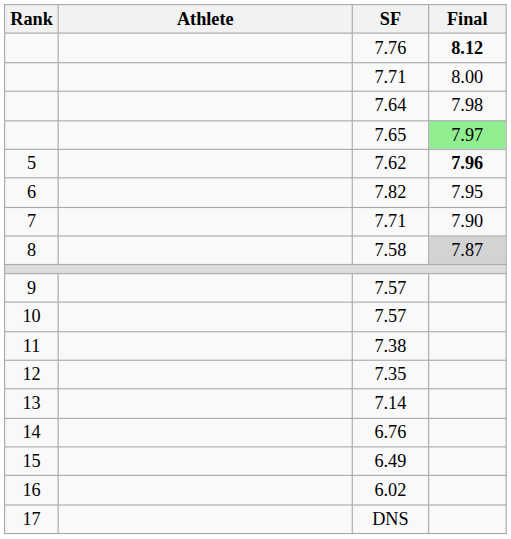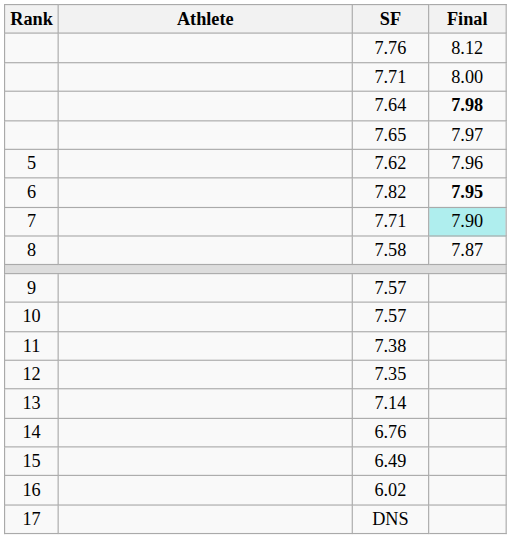(467, 47) bold -> (467, 47) normal
(467, 105) normal -> (467, 105) bold
(467, 134) lightgreen background -> (467, 134) no background
(467, 163) bold -> (467, 163) normal
(467, 192) normal -> (467, 192) bold
(467, 221) no background -> (467, 221) paleturquoise background
(467, 250) lightgrey background -> (467, 250) no background
